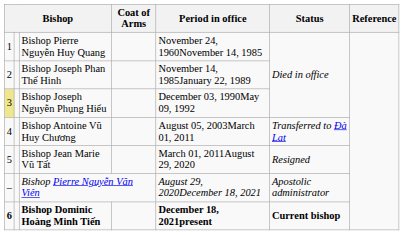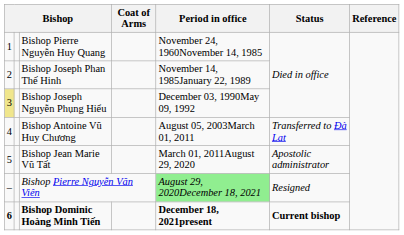(291, 159) Resigned -> (301, 159) Apostolic administrator
(210, 187) no background -> (210, 187) lightgreen background
(301, 187) Apostolic administrator -> (291, 187) Resigned
